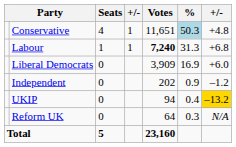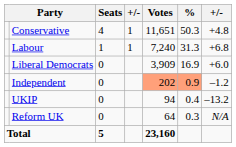(190, 30) lightblue background -> (190, 30) no background
(163, 47) bold -> (163, 47) normal
(167, 82) no background -> (167, 82) lightsalmon background
(192, 82) no background -> (192, 82) lightsalmon background
(216, 99) gold background -> (216, 99) no background
